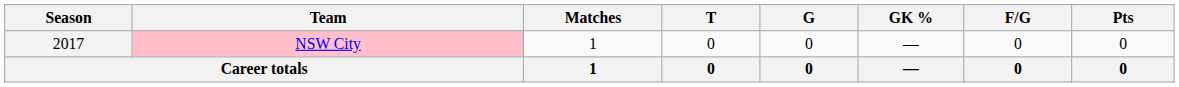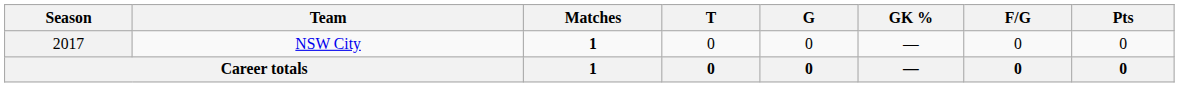(328, 43) pink background -> (328, 43) no background
(593, 43) normal -> (593, 43) bold
